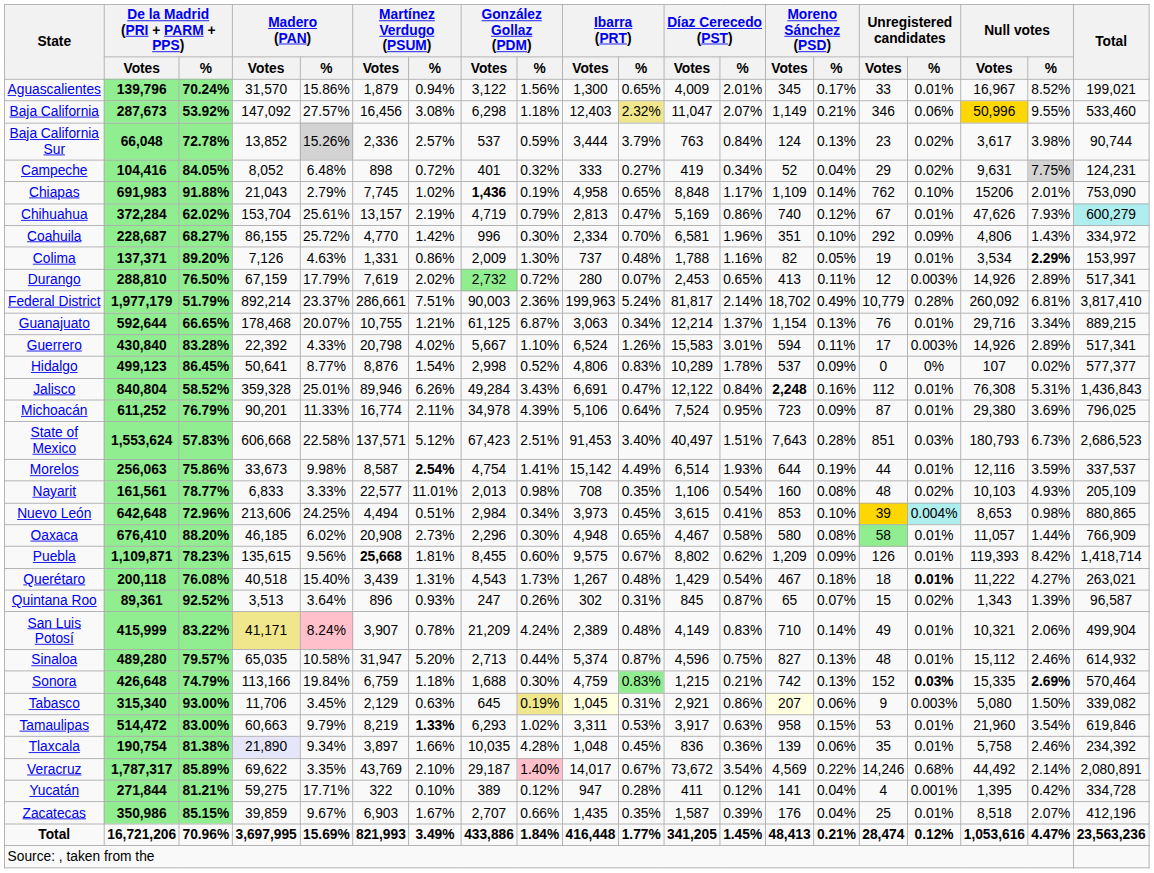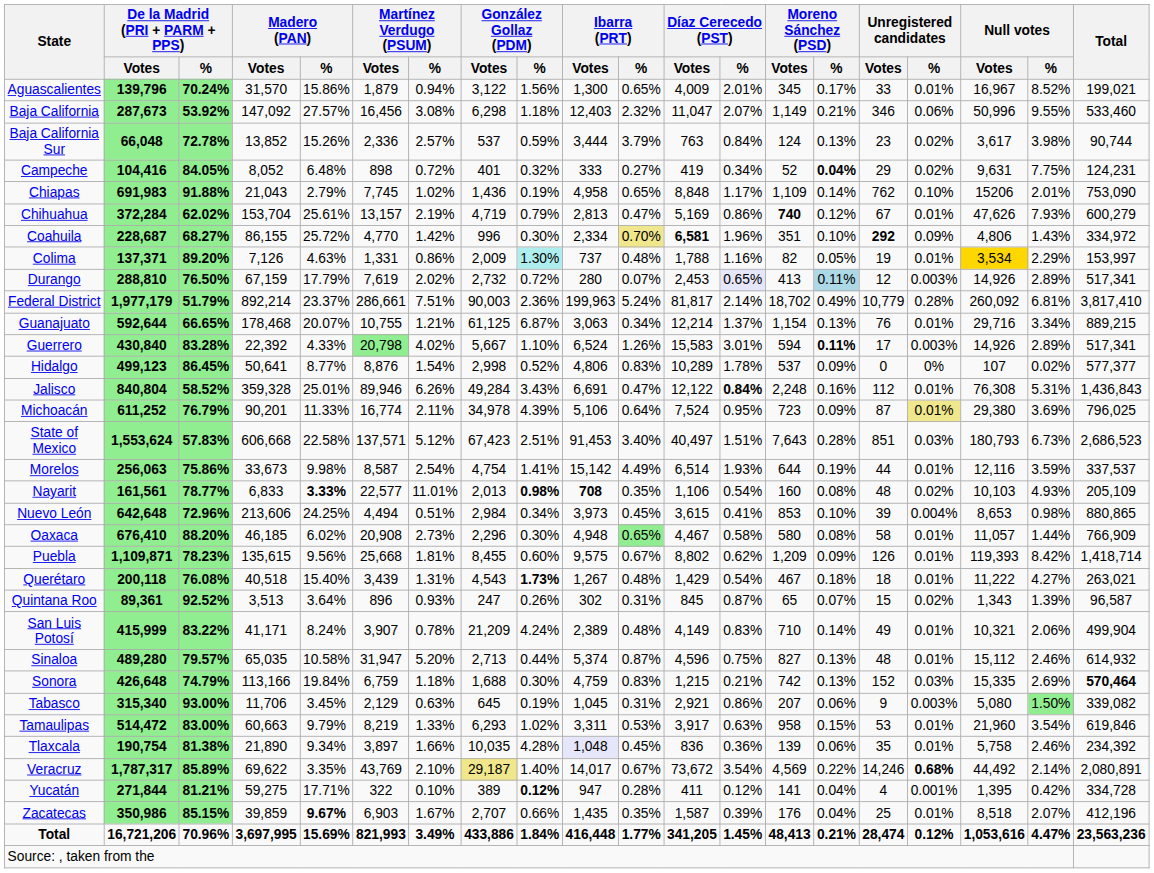(641, 111) khaki background -> (641, 111) no background
(994, 111) gold background -> (994, 111) no background
(326, 141) lightgrey background -> (326, 141) no background
(836, 170) normal -> (836, 170) bold
(1051, 170) lightgrey background -> (1051, 170) no background
(489, 192) bold -> (489, 192) normal
(790, 214) normal -> (790, 214) bold
(1111, 214) paleturquoise background -> (1111, 214) no background
(641, 236) no background -> (641, 236) khaki background
(692, 236) normal -> (692, 236) bold
(883, 236) normal -> (883, 236) bold
(540, 258) no background -> (540, 258) paleturquoise background
(994, 258) no background -> (994, 258) gold background
(1051, 258) bold -> (1051, 258) normal
(489, 280) lightgreen background -> (489, 280) no background
(743, 280) no background -> (743, 280) lavender background
(836, 280) no background -> (836, 280) lightblue background
(381, 345) no background -> (381, 345) lightgreen background
(836, 345) normal -> (836, 345) bold
(743, 389) normal -> (743, 389) bold
(790, 389) bold -> (790, 389) normal
(934, 411) no background -> (934, 411) khaki background
(435, 470) bold -> (435, 470) normal
(326, 491) normal -> (326, 491) bold
(540, 491) normal -> (540, 491) bold
(590, 491) normal -> (590, 491) bold
(883, 513) gold background -> (883, 513) no background
(934, 513) paleturquoise background -> (934, 513) no background
(641, 535) no background -> (641, 535) lightgreen background
(883, 535) lightgreen background -> (883, 535) no background
(381, 557) bold -> (381, 557) normal
(540, 579) normal -> (540, 579) bold
(934, 579) bold -> (934, 579) normal
(266, 630) khaki background -> (266, 630) no background
(326, 630) pink background -> (326, 630) no background
(641, 682) lightgreen background -> (641, 682) no background
(934, 682) bold -> (934, 682) normal
(1051, 682) bold -> (1051, 682) normal
(1111, 682) normal -> (1111, 682) bold
(540, 703) khaki background -> (540, 703) no background
(590, 703) lightyellow background -> (590, 703) no background
(790, 703) lightyellow background -> (790, 703) no background
(1051, 703) no background -> (1051, 703) lightgreen background
(435, 725) bold -> (435, 725) normal
(266, 747) lavender background -> (266, 747) no background
(590, 747) no background -> (590, 747) lavender background
(489, 769) no background -> (489, 769) khaki background
(540, 769) pink background -> (540, 769) no background
(934, 769) normal -> (934, 769) bold
(540, 791) normal -> (540, 791) bold
(326, 812) normal -> (326, 812) bold
